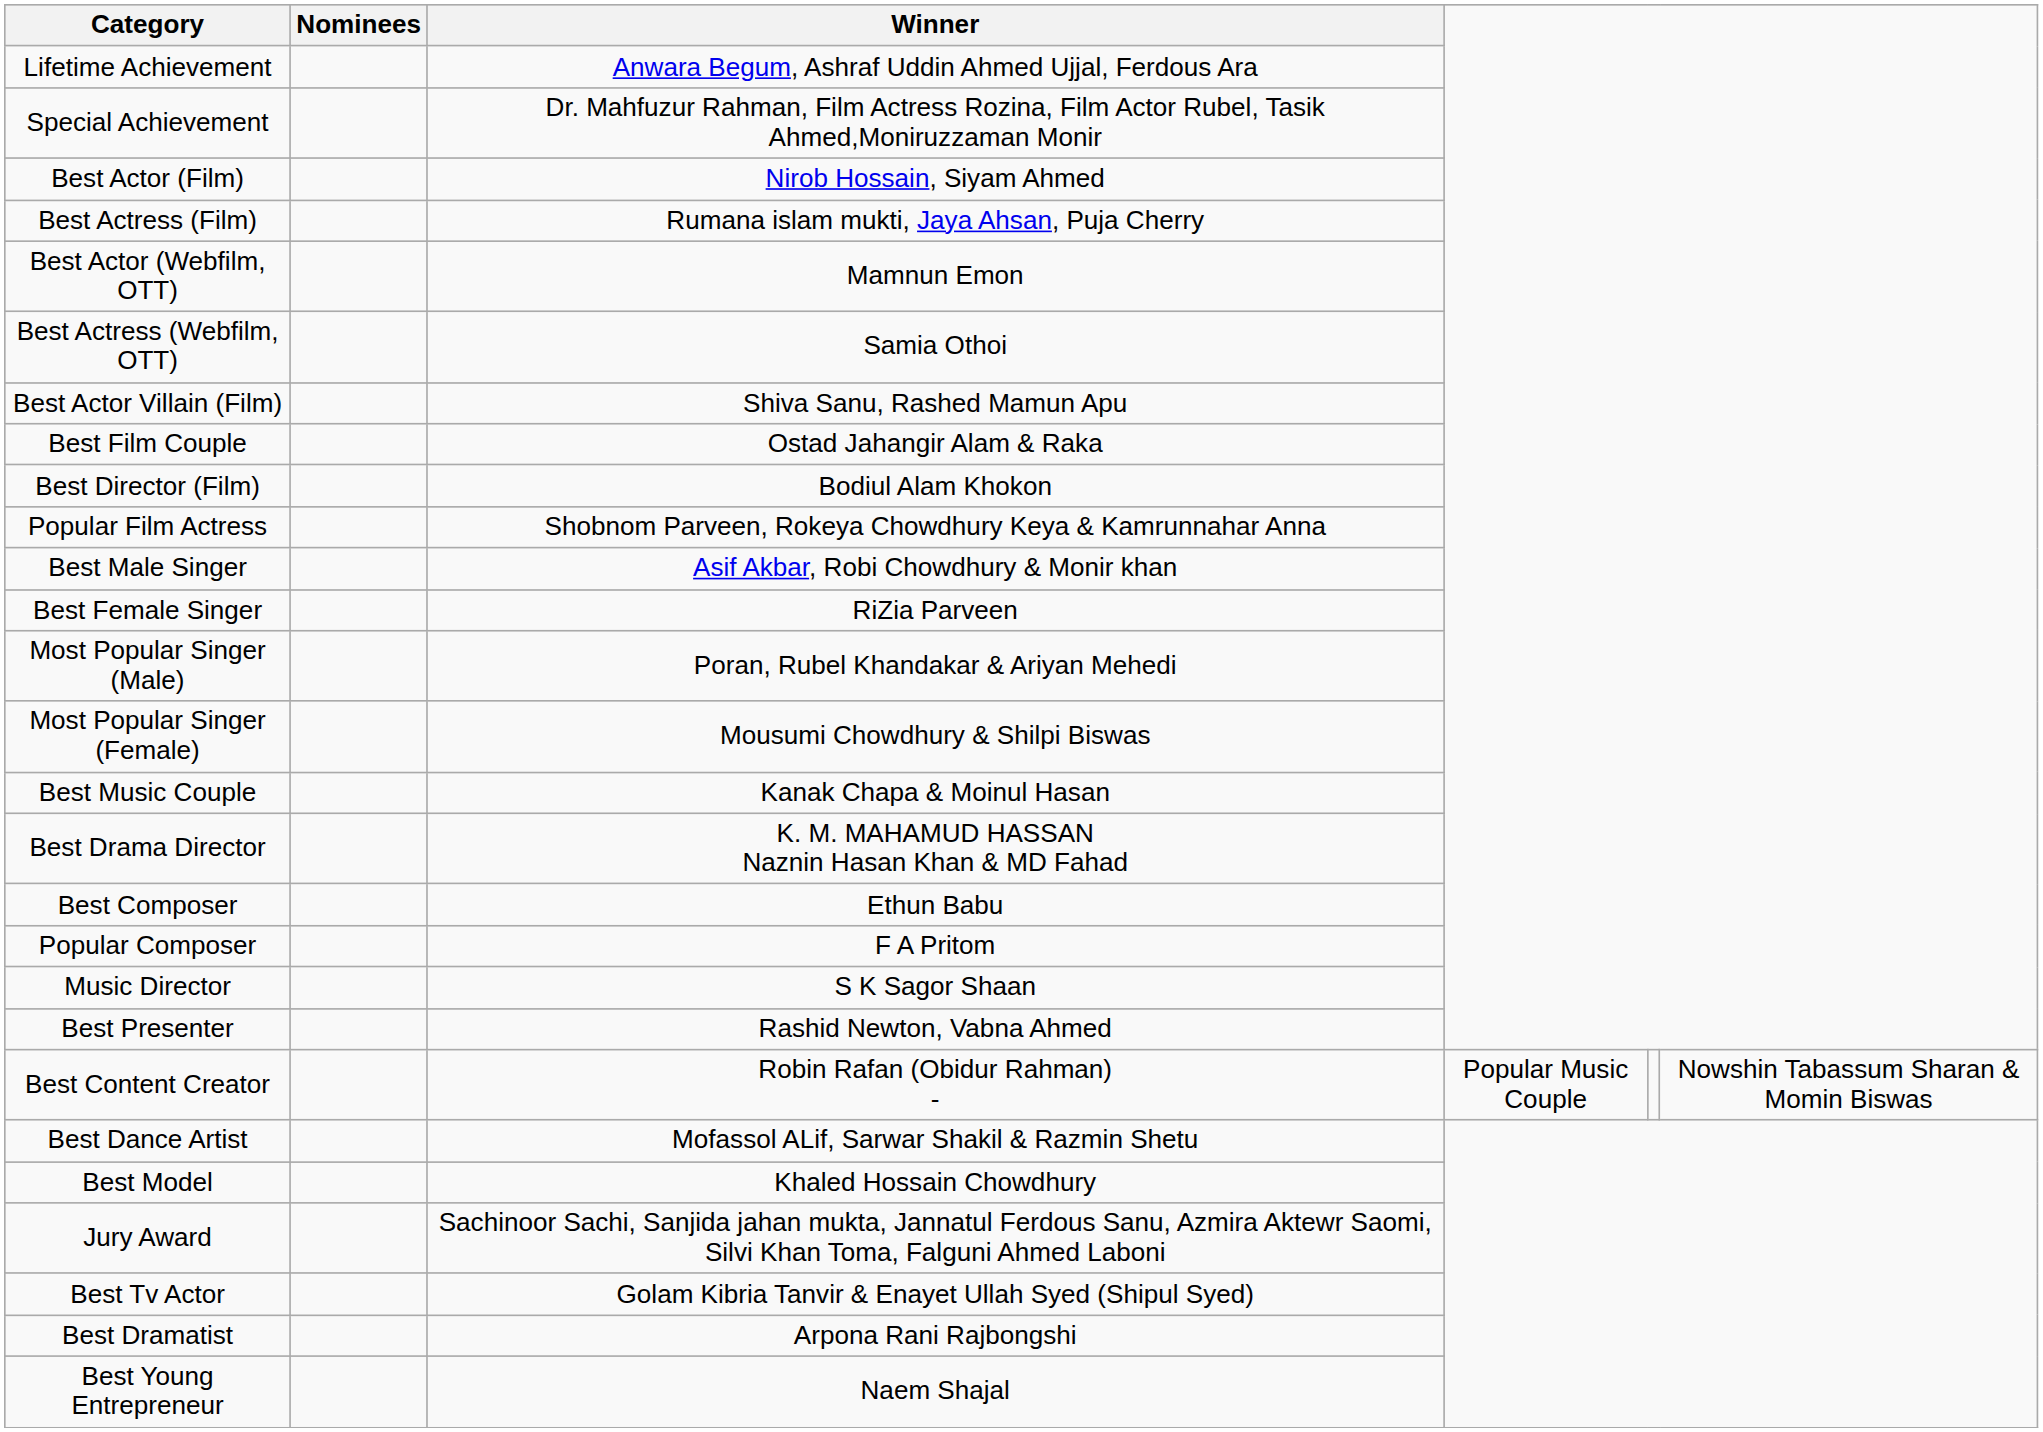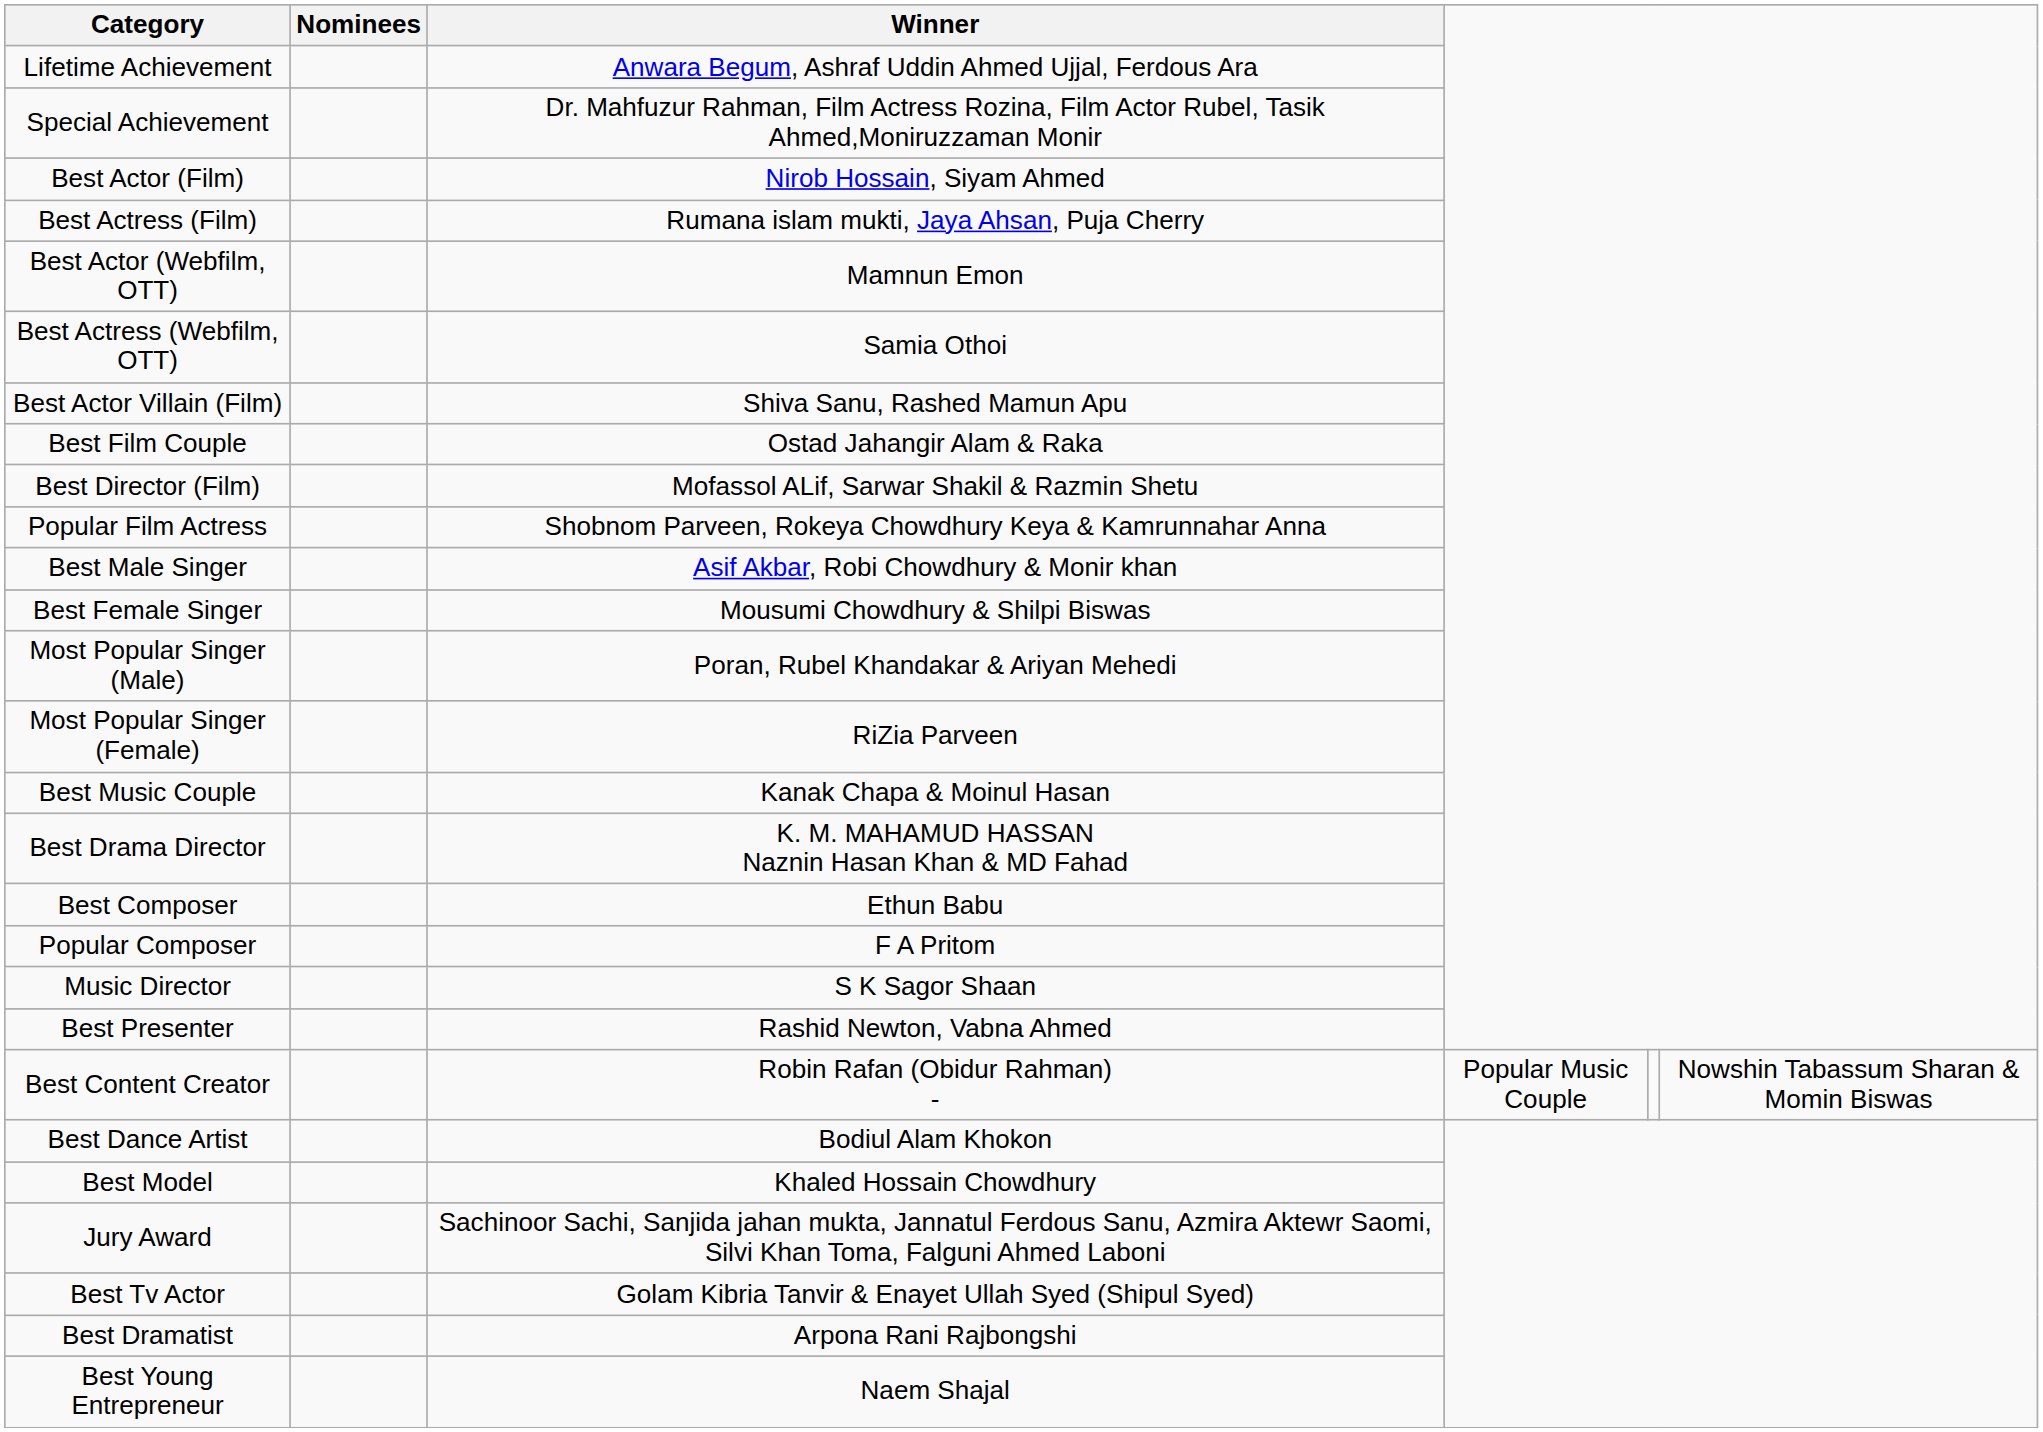(935, 485) Bodiul Alam Khokon -> (935, 485) Mofassol ALif, Sarwar Shakil & Razmin Shetu
(935, 609) RiZia Parveen -> (935, 609) Mousumi Chowdhury & Shilpi Biswas
(935, 736) Mousumi Chowdhury & Shilpi Biswas -> (935, 736) RiZia Parveen
(935, 1140) Mofassol ALif, Sarwar Shakil & Razmin Shetu -> (935, 1140) Bodiul Alam Khokon
